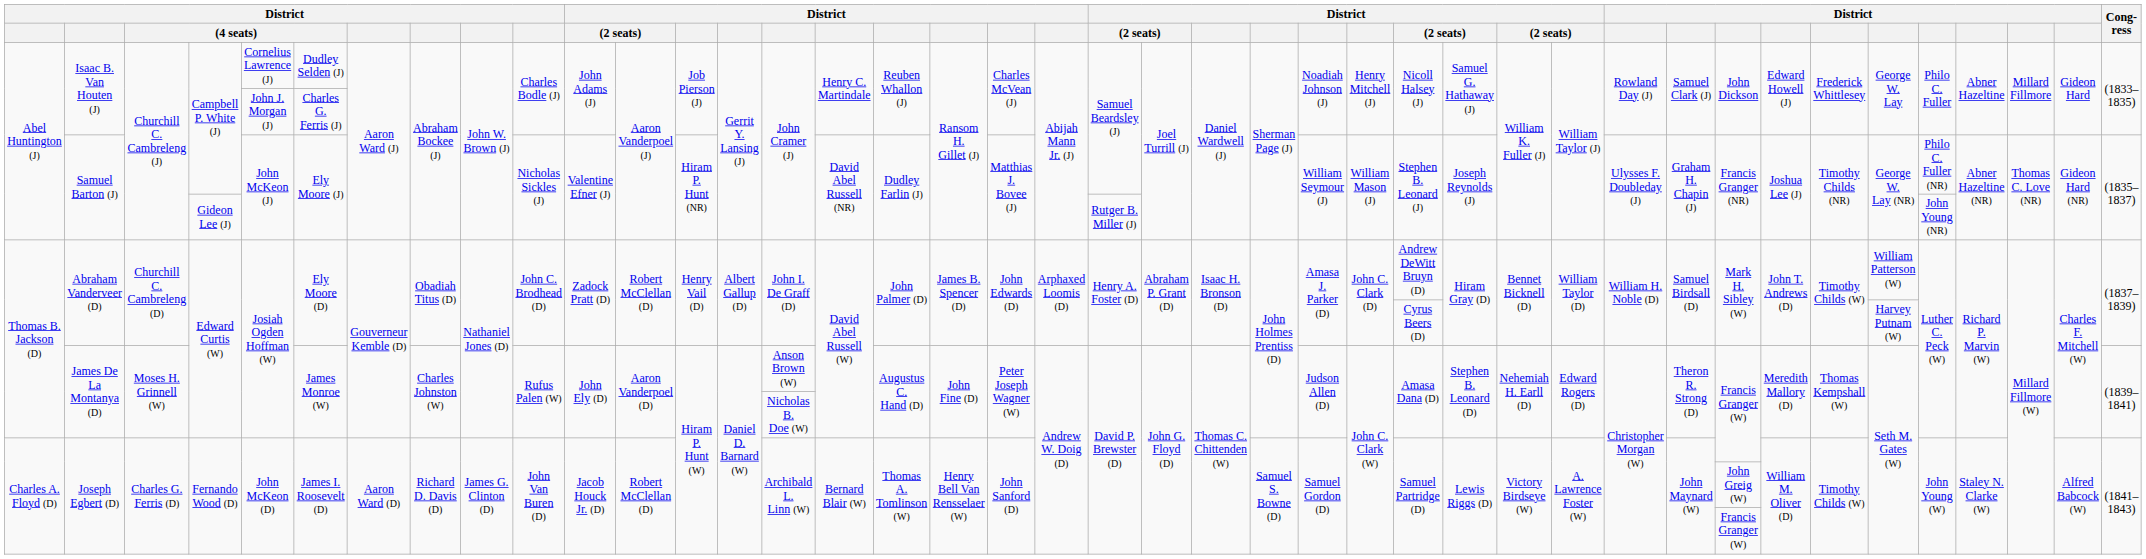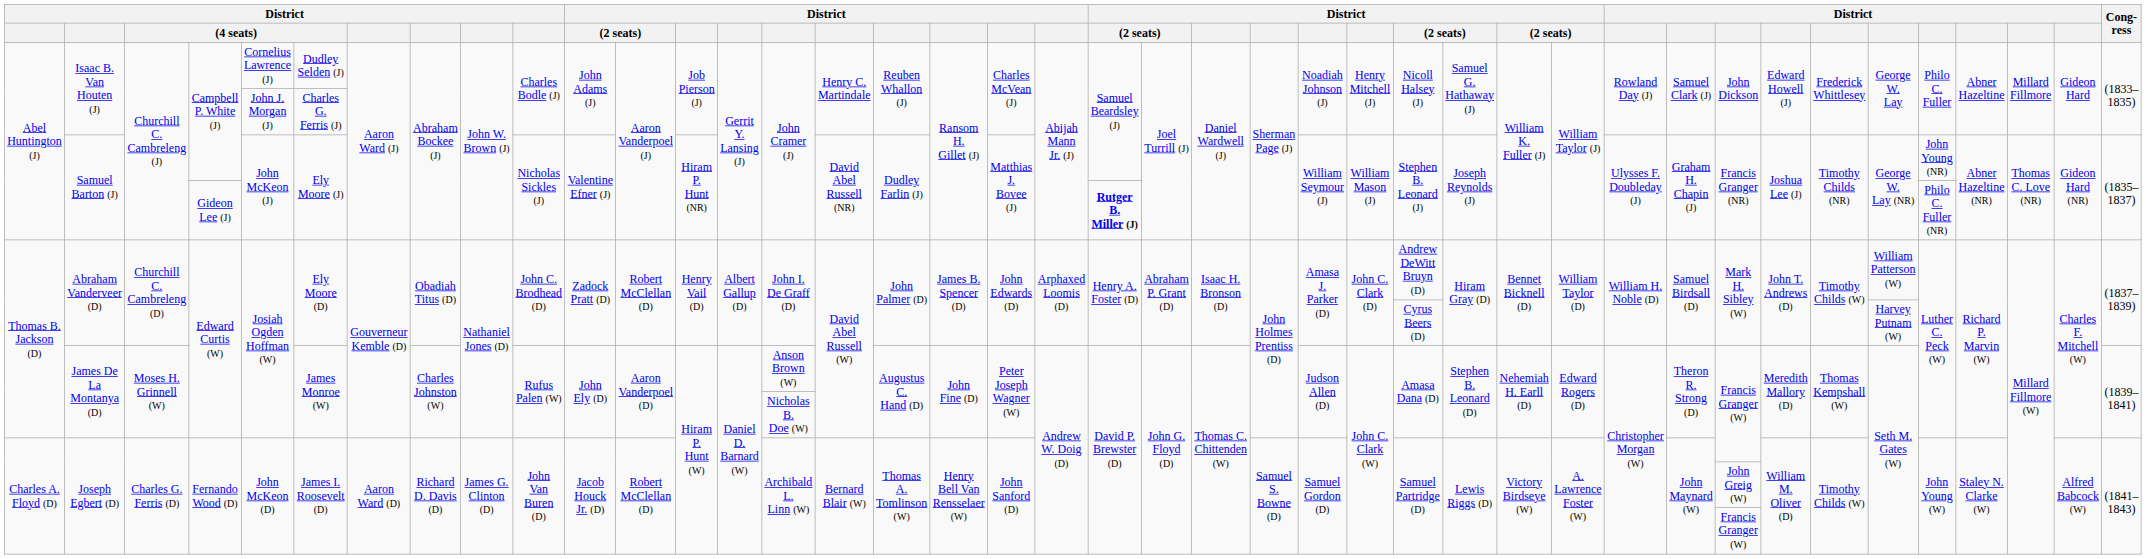(1937, 164) Philo C. Fuller (NR) -> (1937, 157) John Young (NR)
(1115, 217) normal -> (1115, 210) bold
(1937, 217) John Young (NR) -> (1937, 210) Philo C. Fuller (NR)
